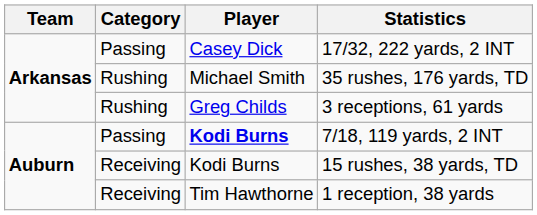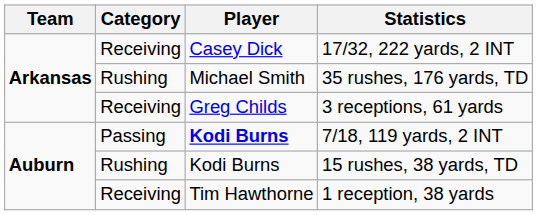(133, 48) Passing -> (141, 48) Receiving
(134, 107) Rushing -> (141, 107) Receiving
(141, 165) Receiving -> (134, 165) Rushing
